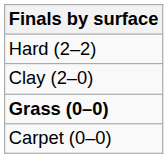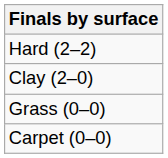(59, 108) bold -> (57, 108) normal
